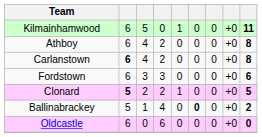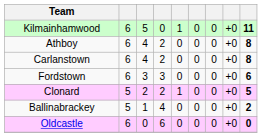(128, 60) bold -> (128, 60) normal
(128, 92) bold -> (128, 92) normal
(197, 108) bold -> (197, 108) normal
